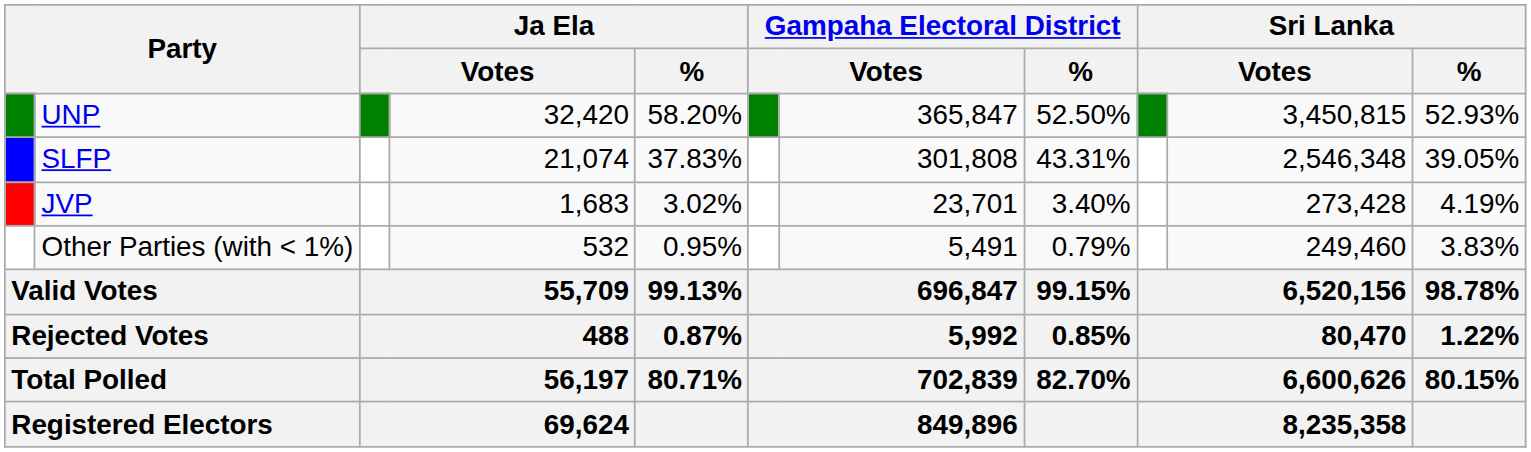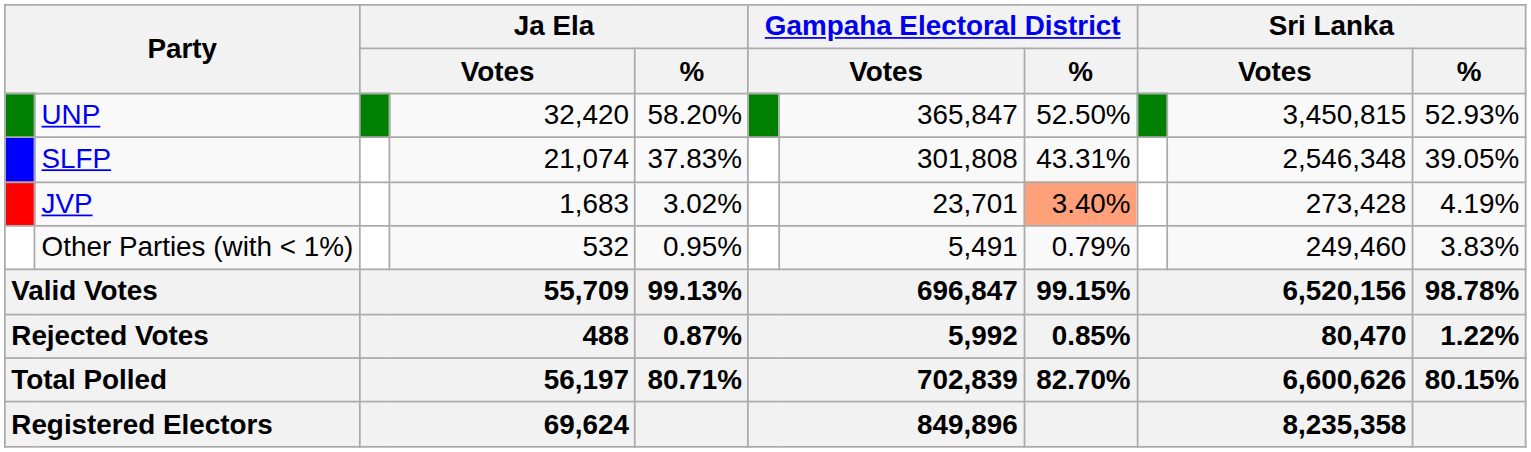(1091, 203) no background -> (1091, 203) lightsalmon background
